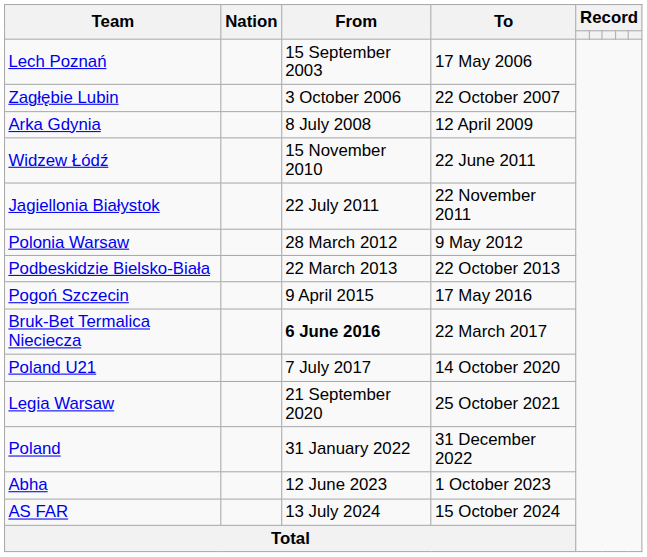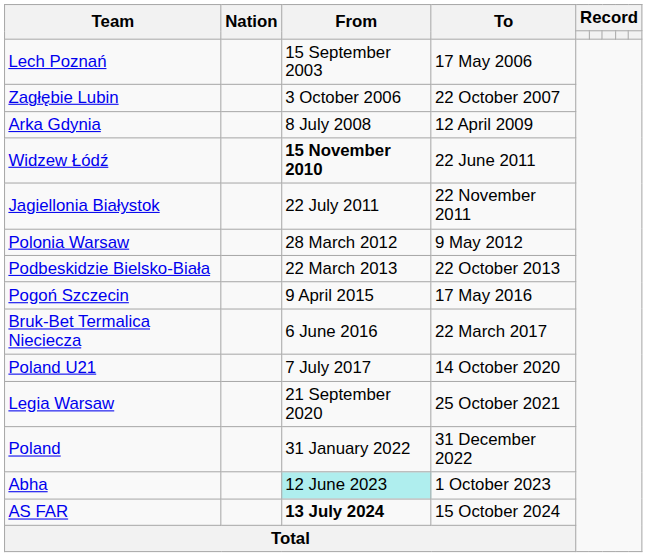(336, 160) normal -> (338, 160) bold
(333, 331) bold -> (331, 331) normal
(336, 485) no background -> (336, 485) paleturquoise background
(333, 511) normal -> (335, 511) bold
